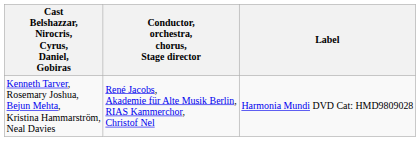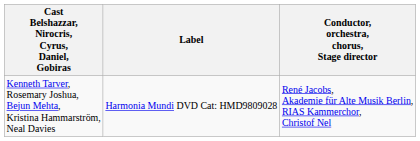columns swapped: (171, 40) <-> (327, 40)
